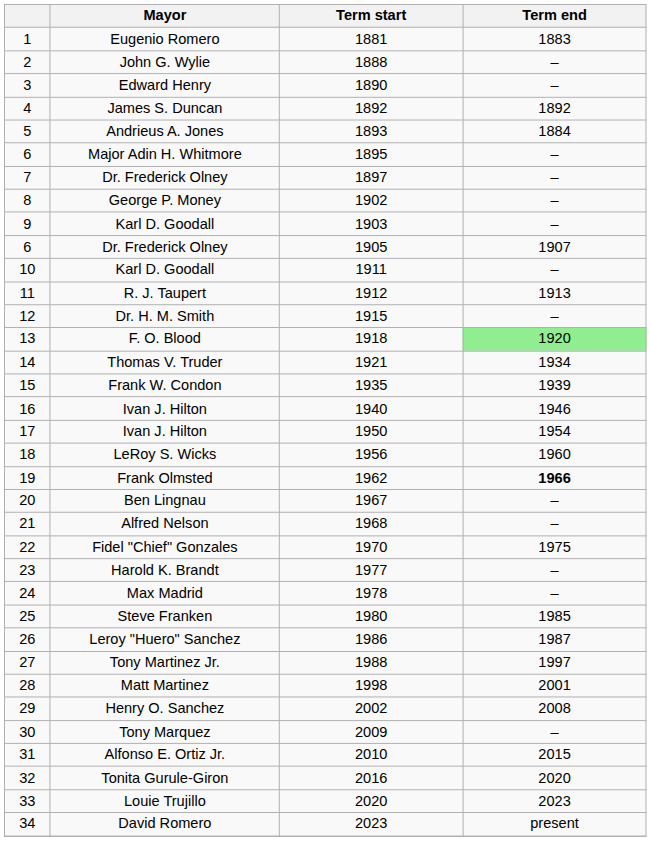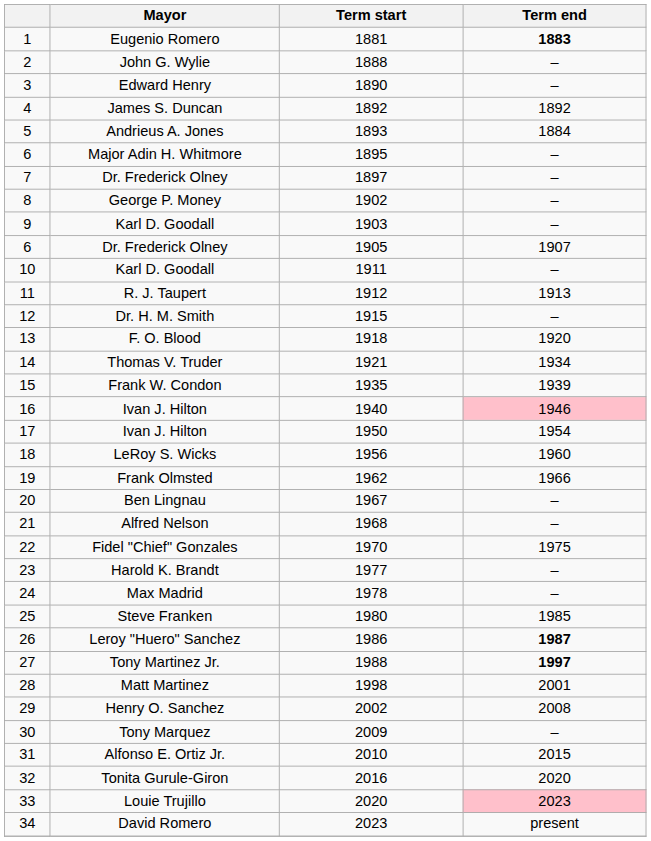(555, 39) normal -> (555, 39) bold
(555, 339) lightgreen background -> (555, 339) no background
(555, 408) no background -> (555, 408) pink background
(555, 477) bold -> (555, 477) normal
(555, 639) normal -> (555, 639) bold
(555, 662) normal -> (555, 662) bold
(555, 801) no background -> (555, 801) pink background
